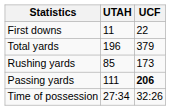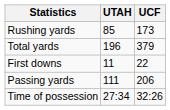rows swapped: (35, 30) <-> (41, 63)
(145, 80) bold -> (145, 80) normal
